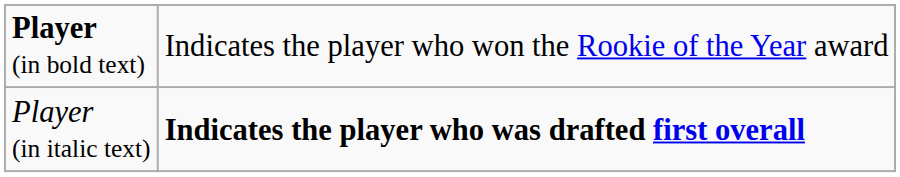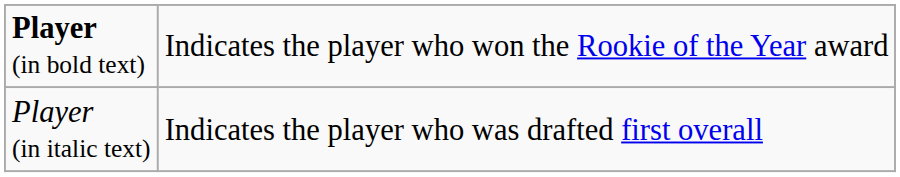(485, 128) bold -> (464, 128) normal
